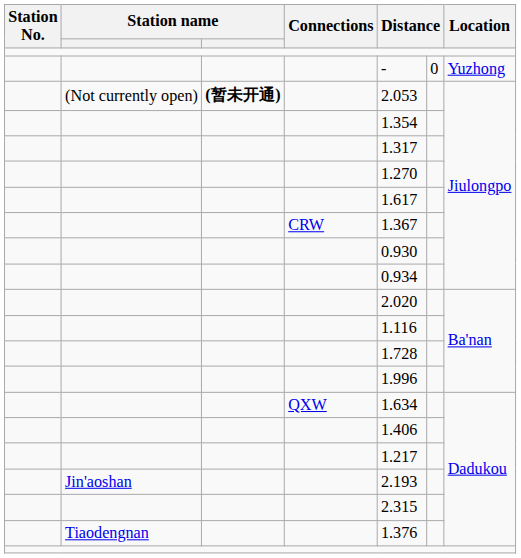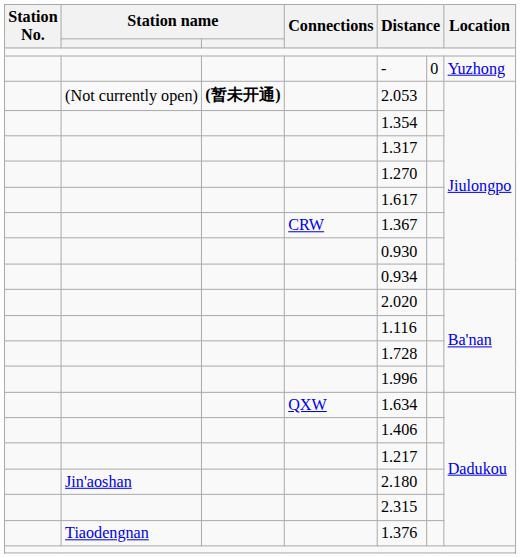(399, 481) 2.193 -> (399, 481) 2.180
